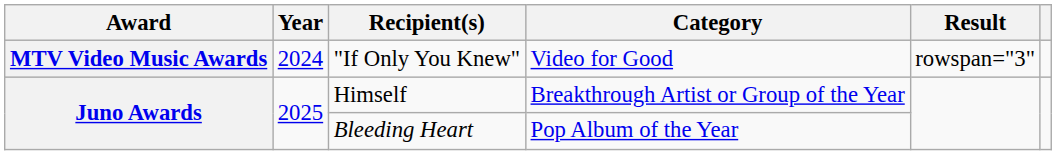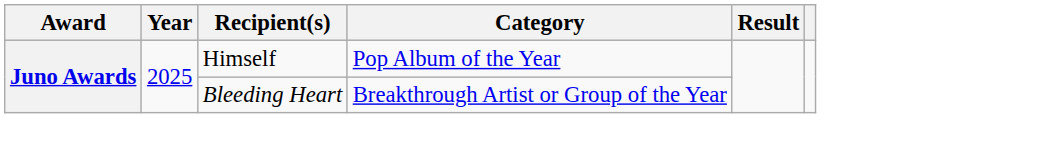- row: (427, 58)
(718, 94) Breakthrough Artist or Group of the Year -> (457, 58) Pop Album of the Year
(634, 130) Pop Album of the Year -> (540, 94) Breakthrough Artist or Group of the Year
